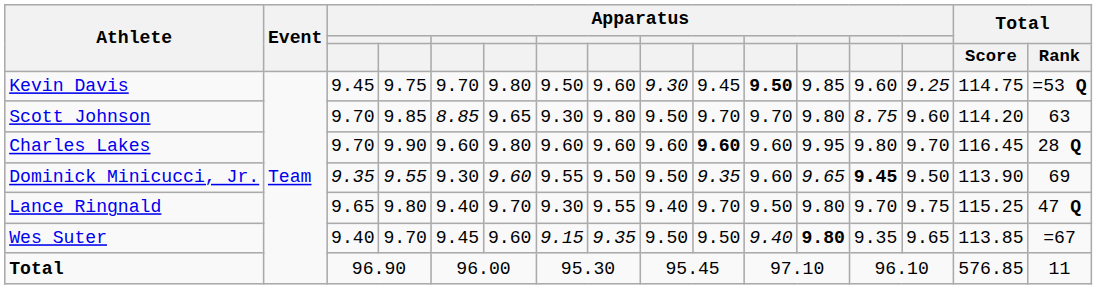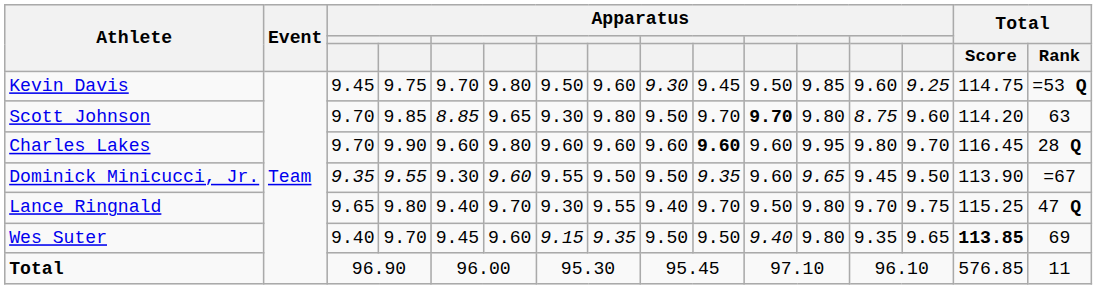(771, 86) bold -> (771, 86) normal
(771, 116) normal -> (771, 116) bold
(876, 177) bold -> (876, 177) normal
(1059, 177) 69 -> (1059, 177) =67
(823, 238) bold -> (823, 238) normal
(991, 238) normal -> (991, 238) bold
(1059, 238) =67 -> (1059, 238) 69
